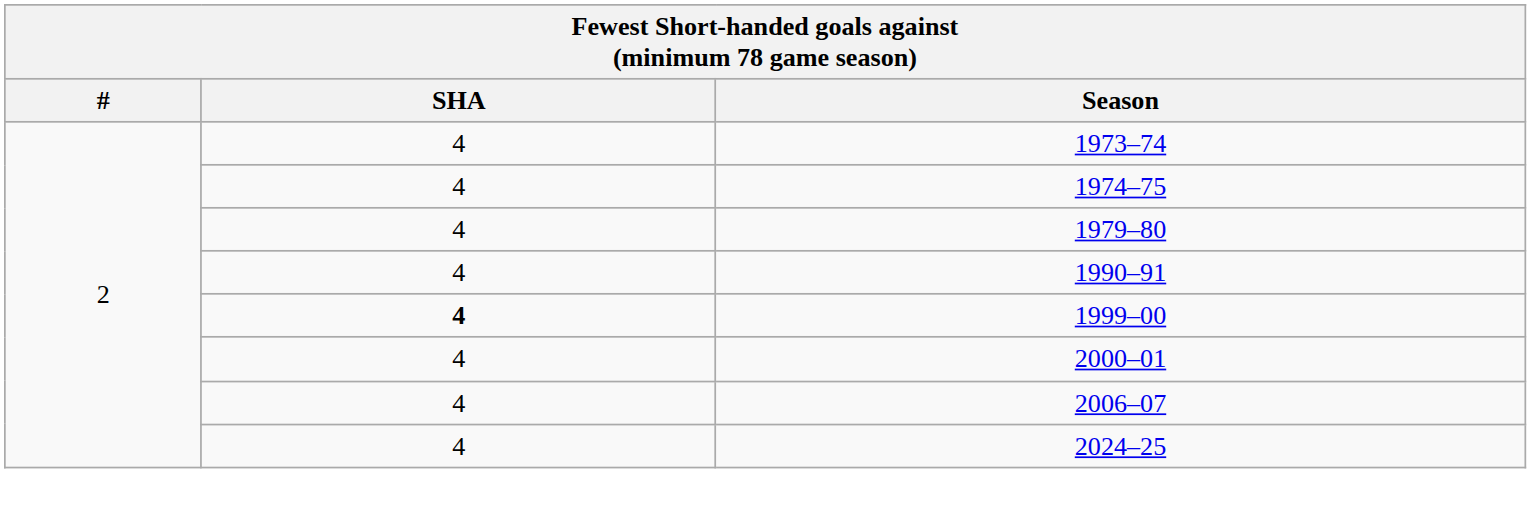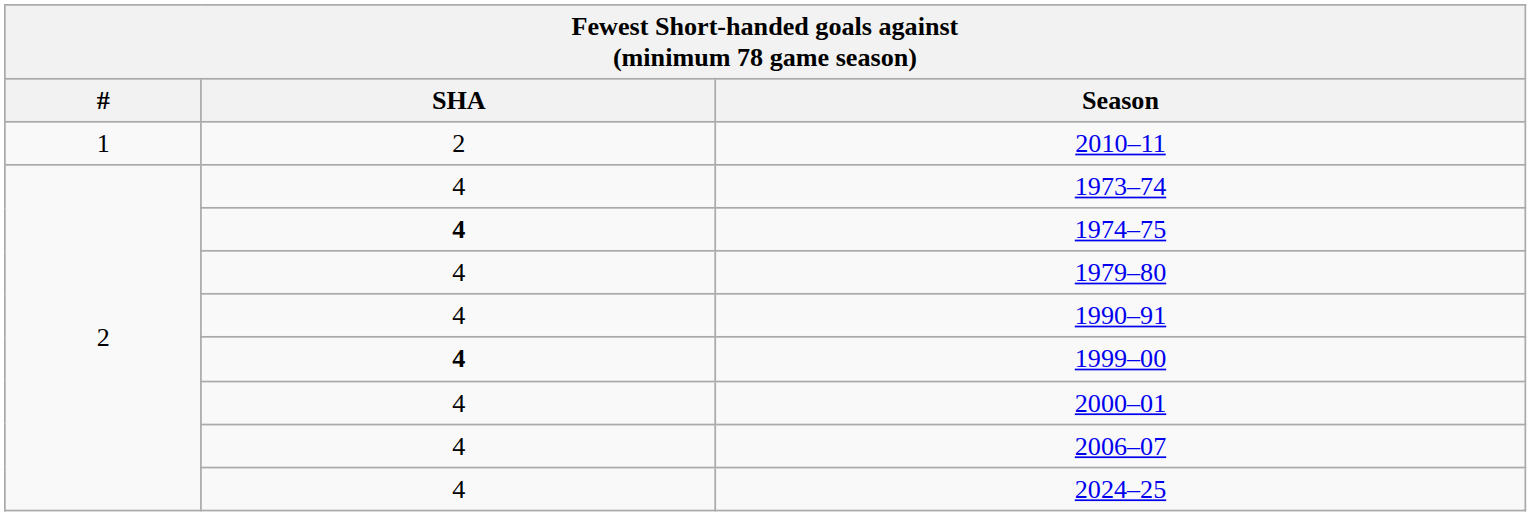+ row: (1120, 143)
(459, 186) normal -> (459, 229) bold
